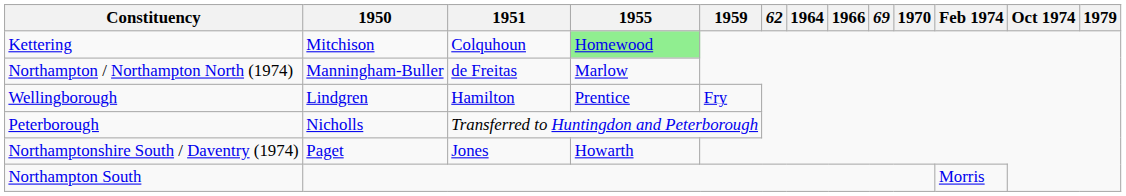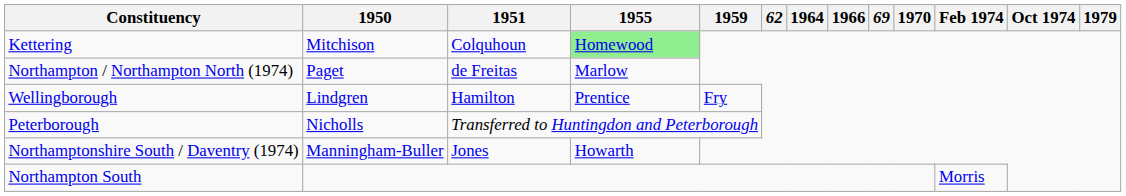(375, 71) Manningham-Buller -> (325, 71) Paget
(325, 151) Paget -> (375, 151) Manningham-Buller
